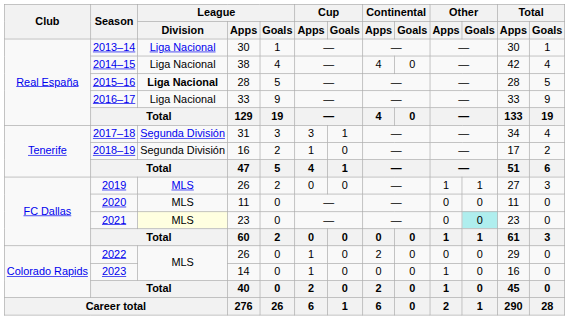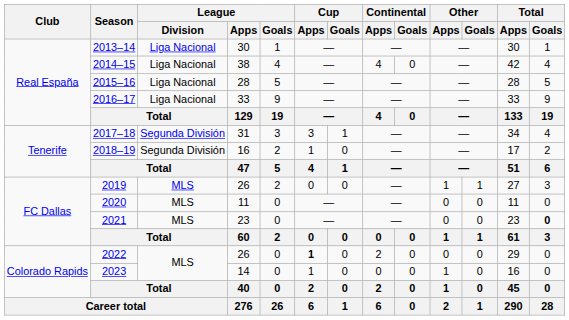(183, 82) bold -> (183, 82) normal
(183, 220) lightyellow background -> (183, 220) no background
(480, 220) paleturquoise background -> (480, 220) no background
(547, 220) normal -> (547, 220) bold
(311, 254) normal -> (311, 254) bold
